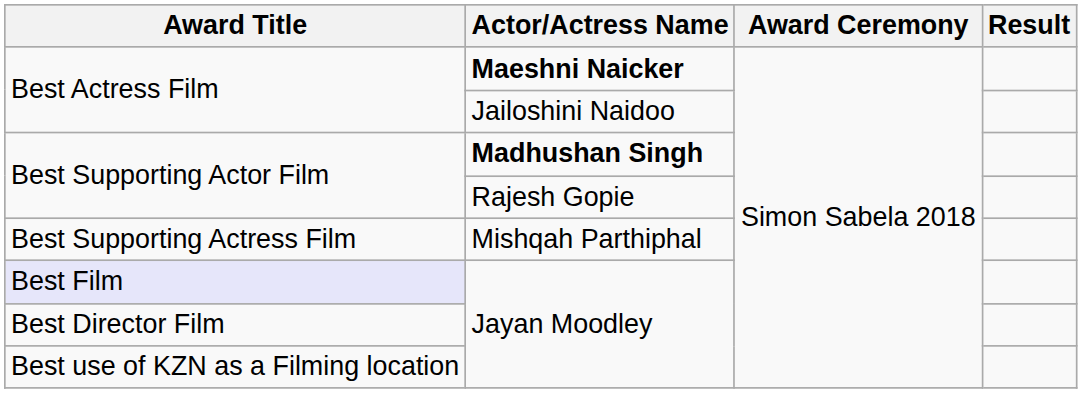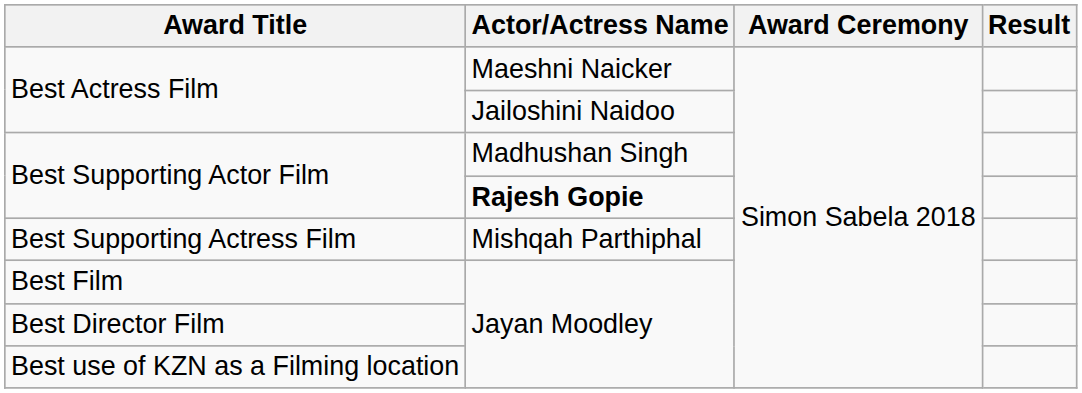(578, 68) bold -> (572, 68) normal
(587, 153) bold -> (580, 153) normal
(553, 196) normal -> (558, 196) bold
(67, 281) lavender background -> (67, 281) no background
